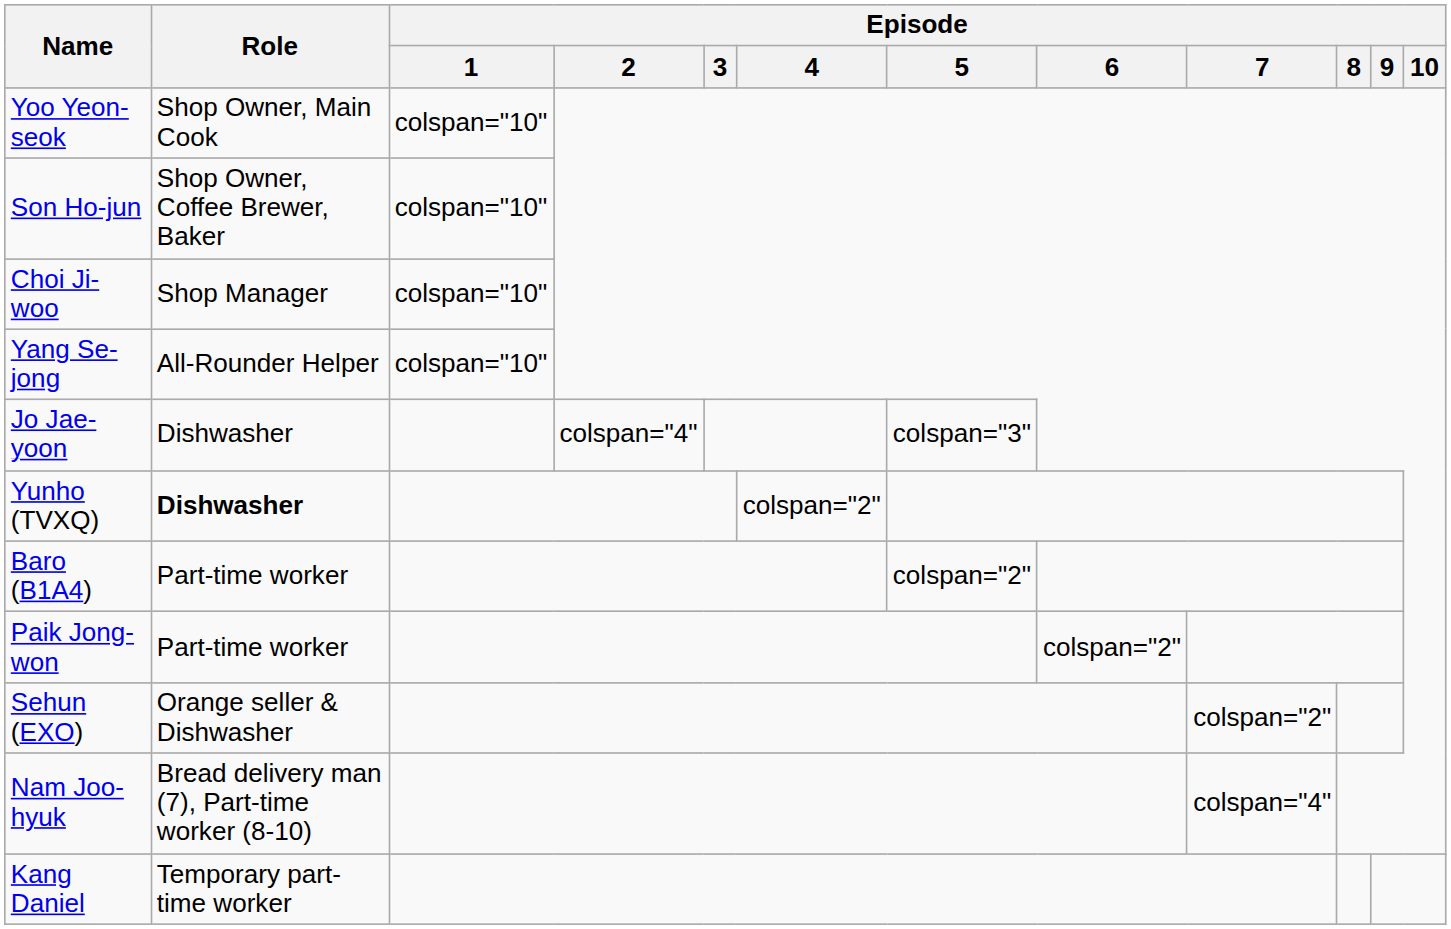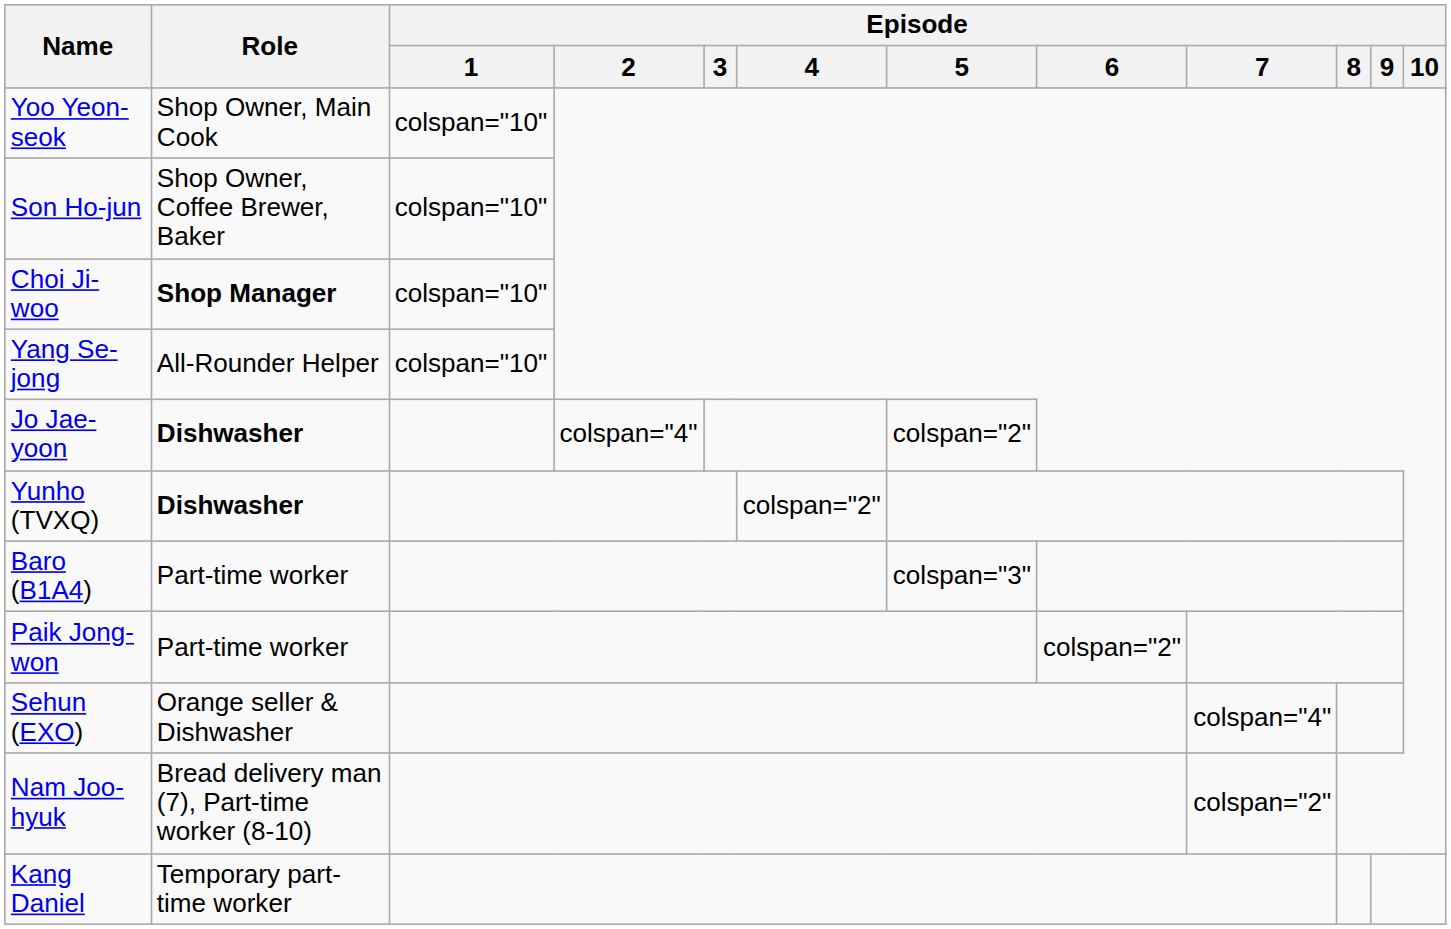(242, 293) normal -> (247, 293) bold
(225, 434) normal -> (230, 434) bold
(962, 434) colspan="3" -> (962, 434) colspan="2"
(962, 576) colspan="2" -> (962, 576) colspan="3"
(1262, 717) colspan="2" -> (1262, 717) colspan="4"
(1262, 802) colspan="4" -> (1262, 802) colspan="2"
